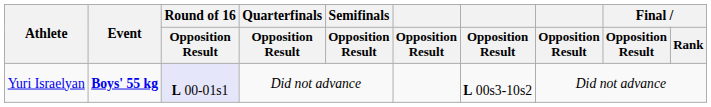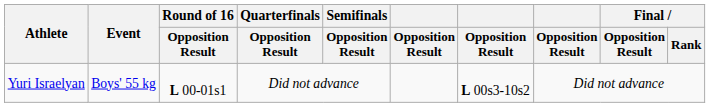(125, 83) bold -> (124, 83) normal
(200, 91) lavender background -> (198, 91) no background
